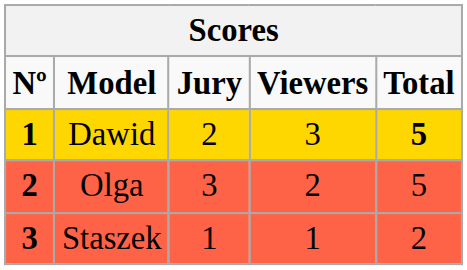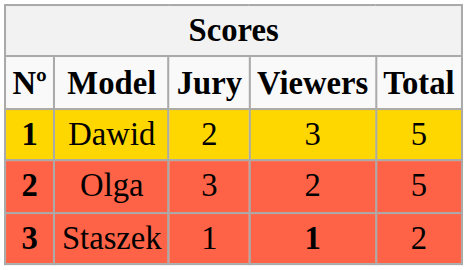(419, 133) bold -> (419, 133) normal
(313, 237) normal -> (313, 237) bold
